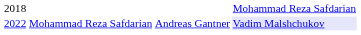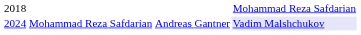(15, 23) 2022 -> (15, 23) 2024
